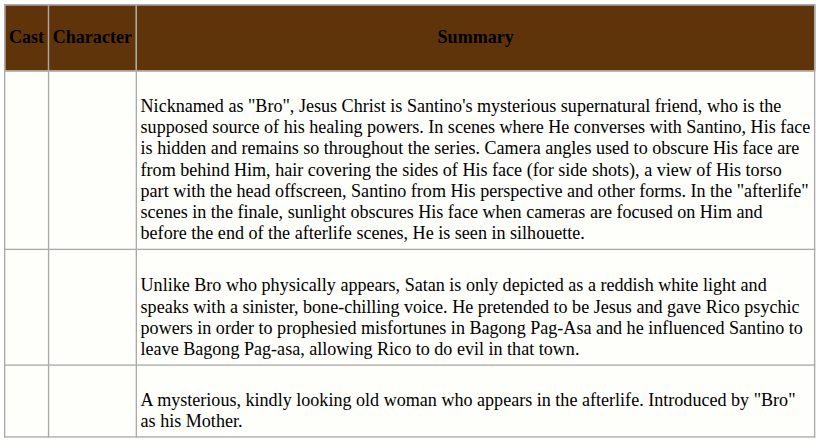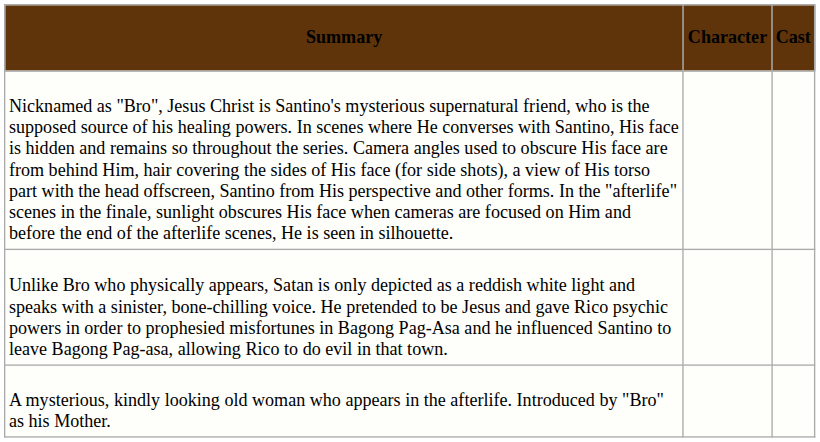columns swapped: (27, 37) <-> (476, 37)
